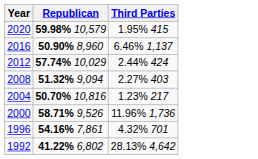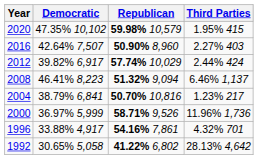+ column: (71, 13)
(143, 46) 6.46% 1,137 -> (219, 46) 2.27% 403
(143, 80) 2.27% 403 -> (219, 80) 6.46% 1,137
